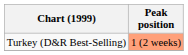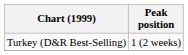(156, 42) lightsalmon background -> (156, 42) no background
